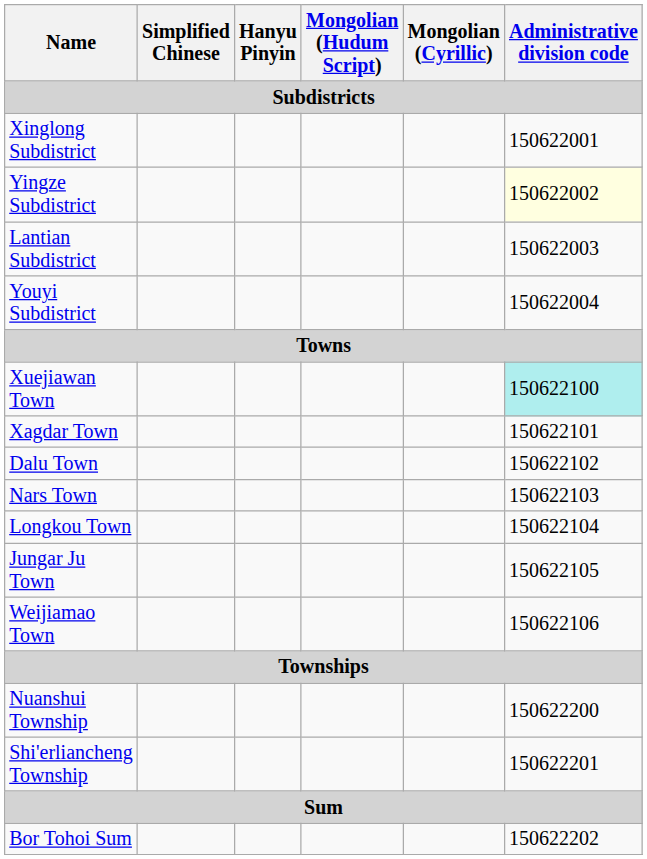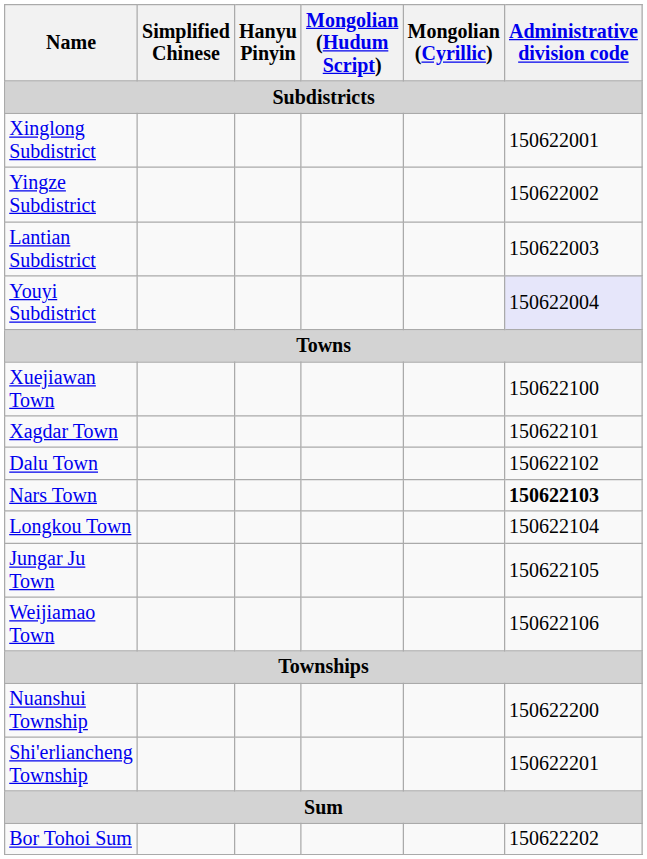(554, 194) lightyellow background -> (554, 194) no background
(554, 302) no background -> (554, 302) lavender background
(554, 388) paleturquoise background -> (554, 388) no background
(554, 495) normal -> (554, 495) bold
